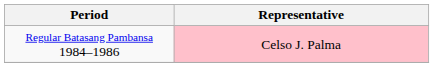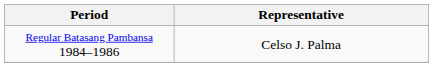(301, 44) pink background -> (301, 44) no background
